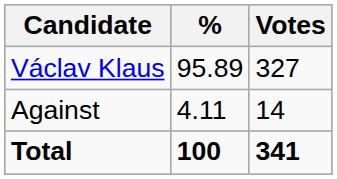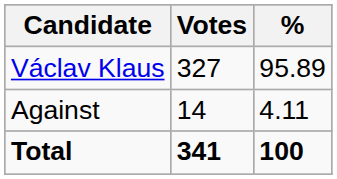columns swapped: (291, 25) <-> (210, 25)
